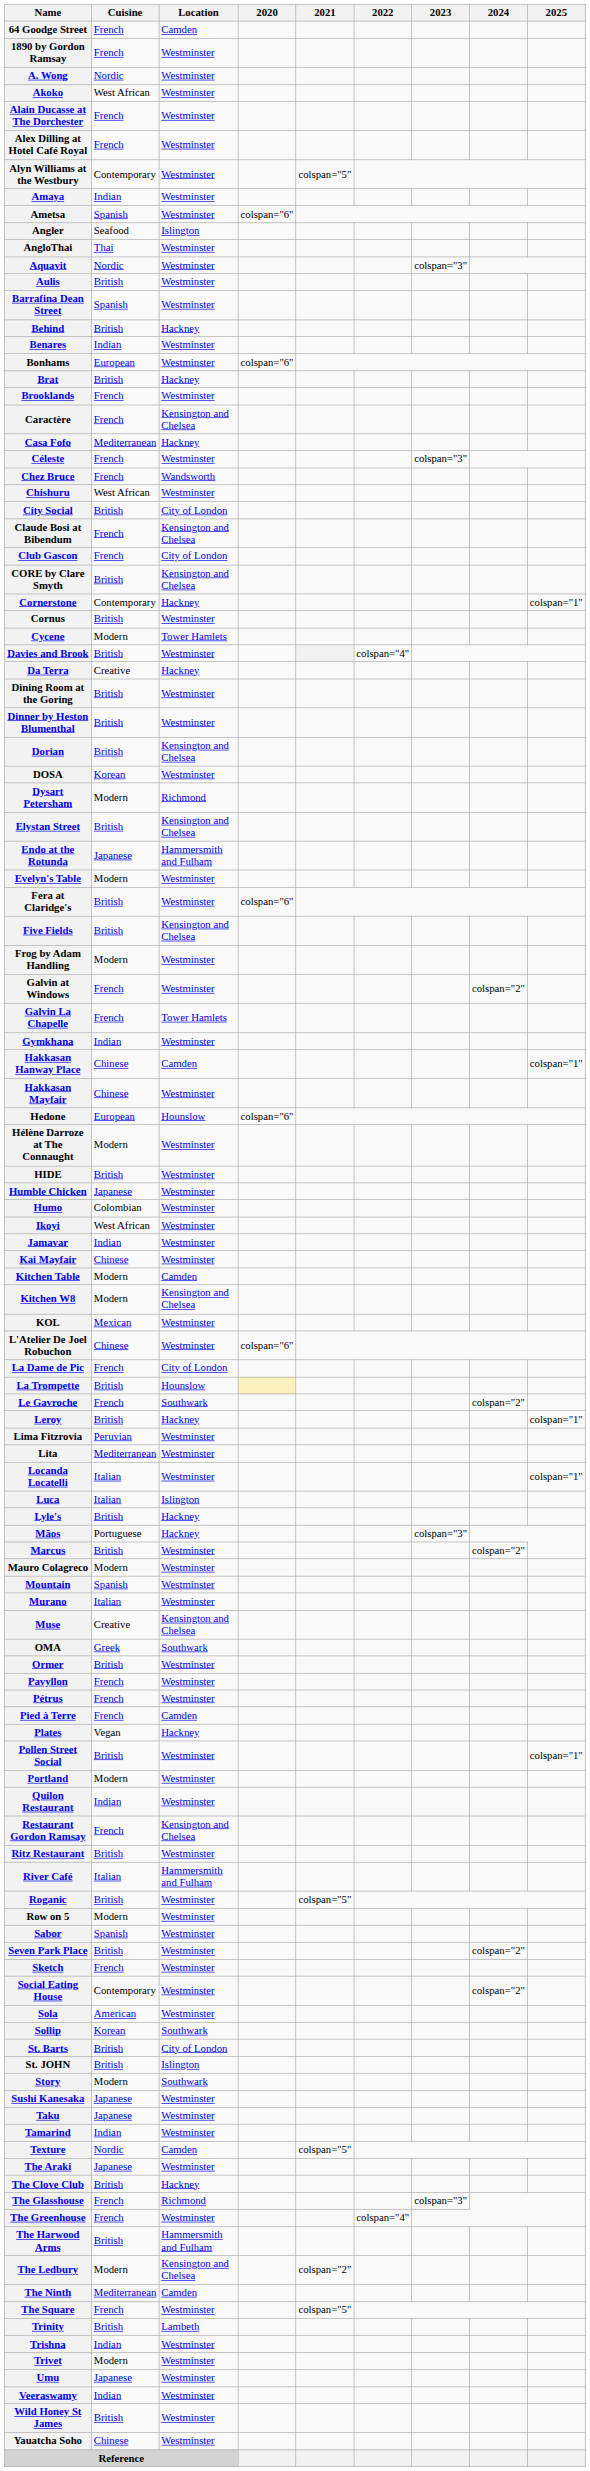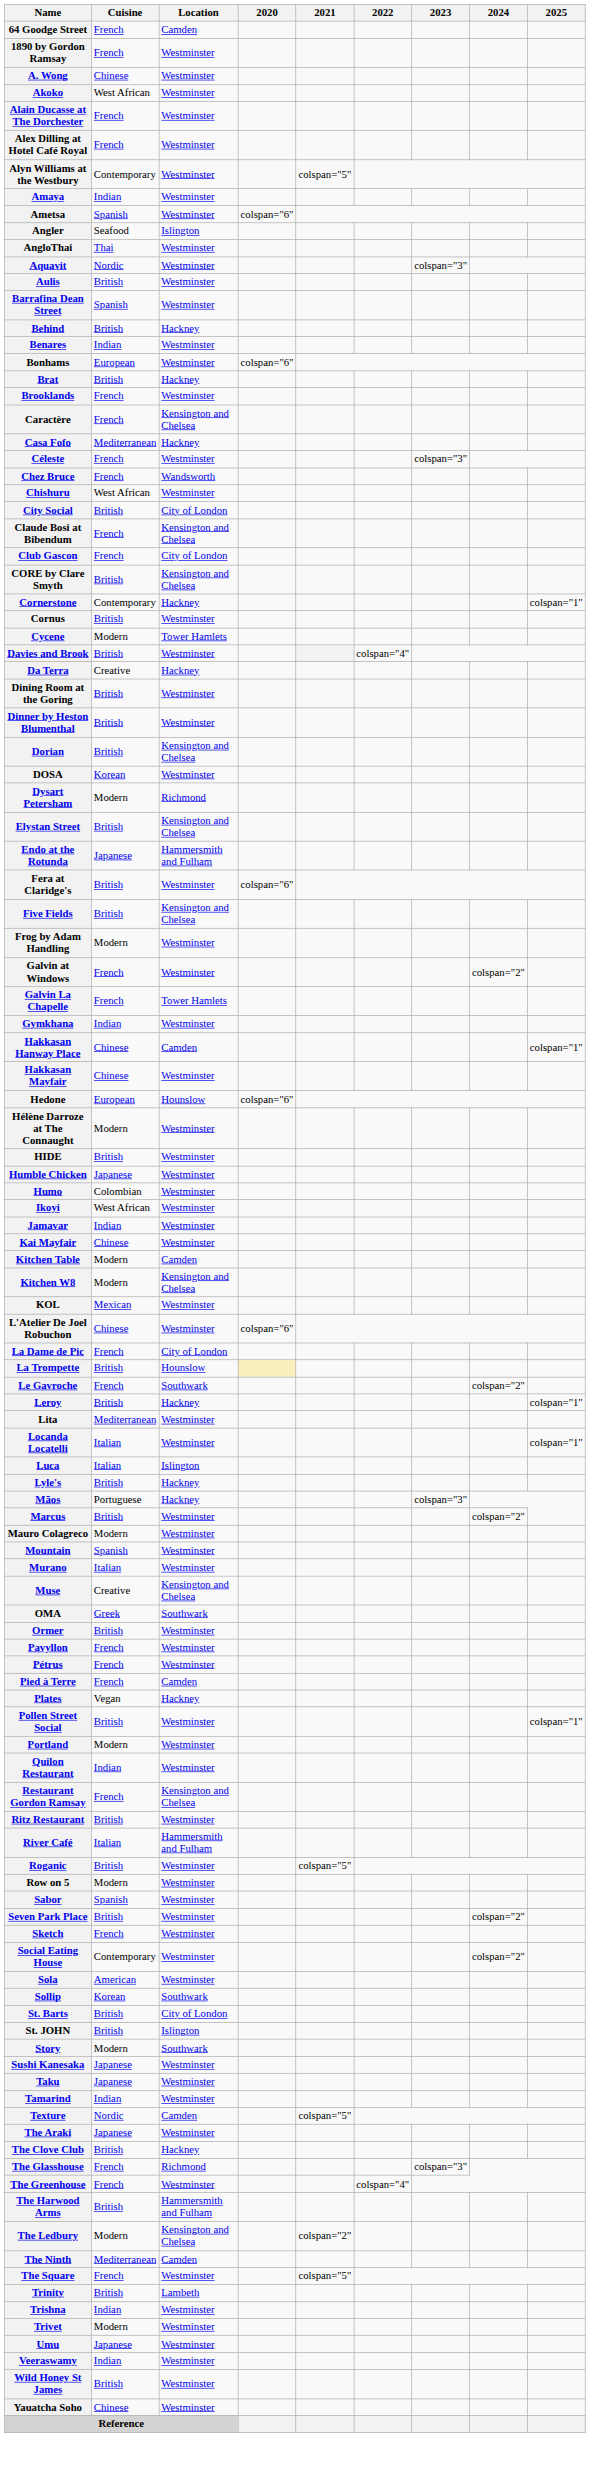(109, 76) Nordic -> (111, 76) Chinese
- row: (48, 878)
- row: (48, 1436)
